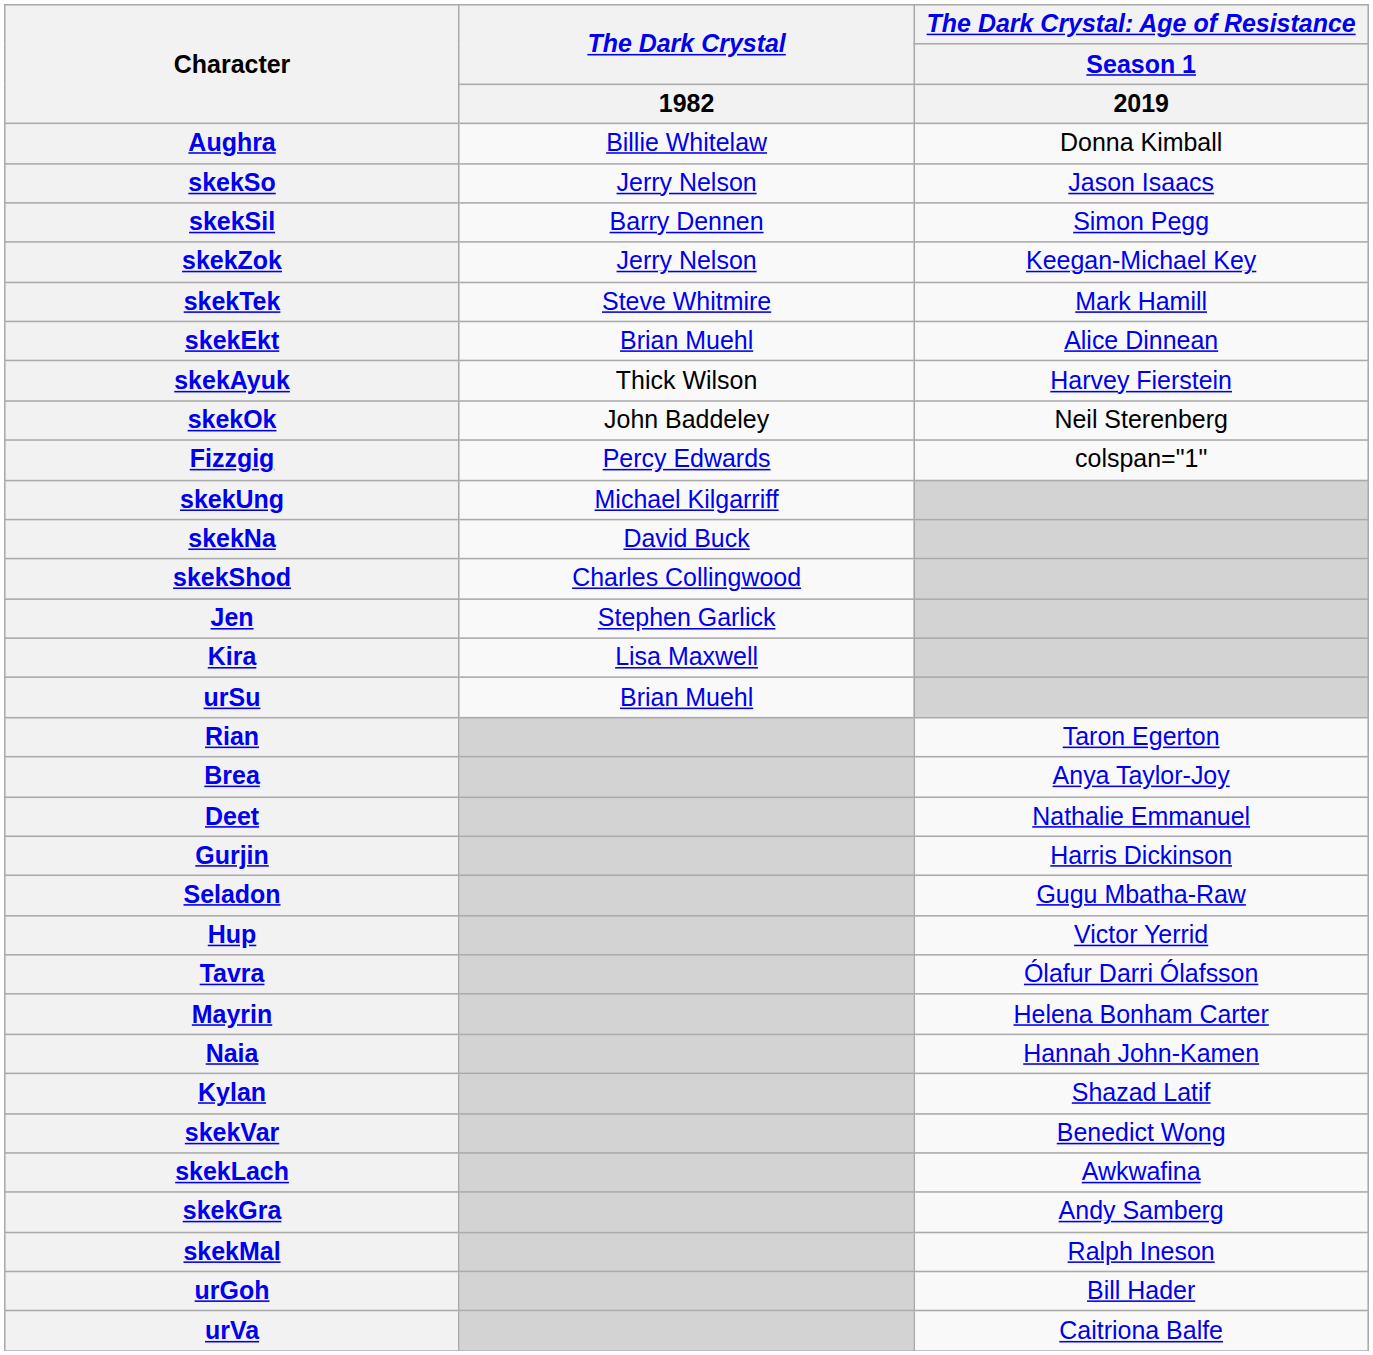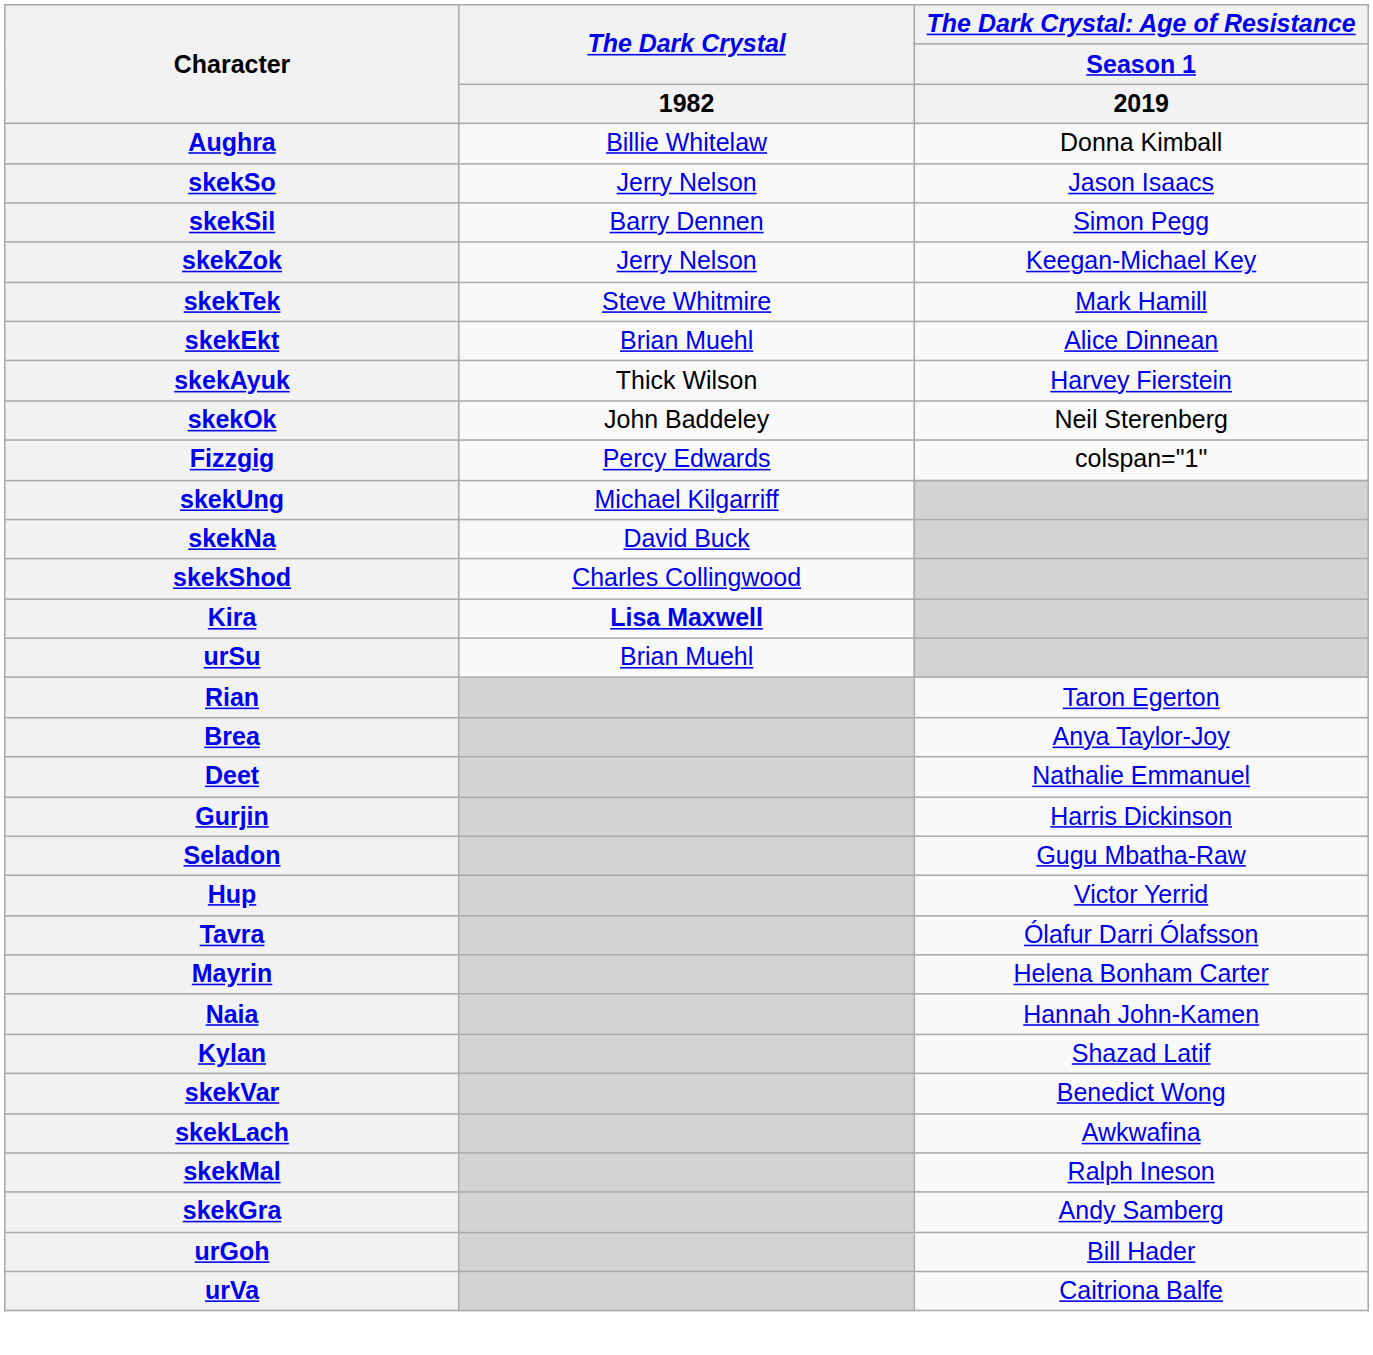- row: (232, 618)
(687, 657) normal -> (687, 618) bold
rows swapped: (232, 1251) <-> (232, 1211)
